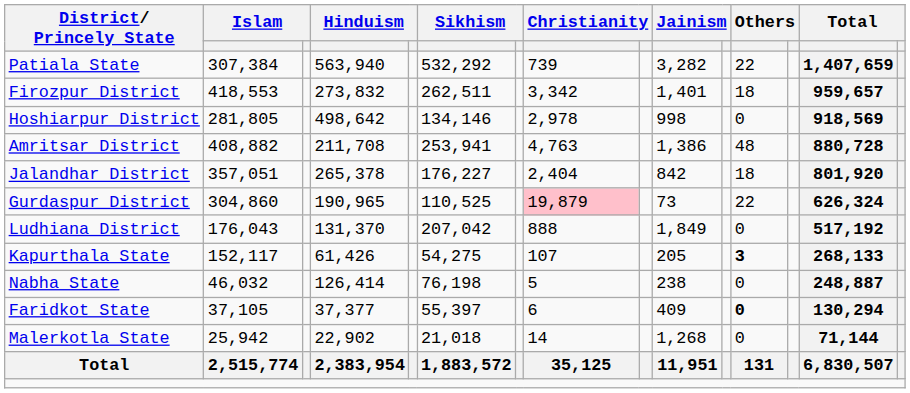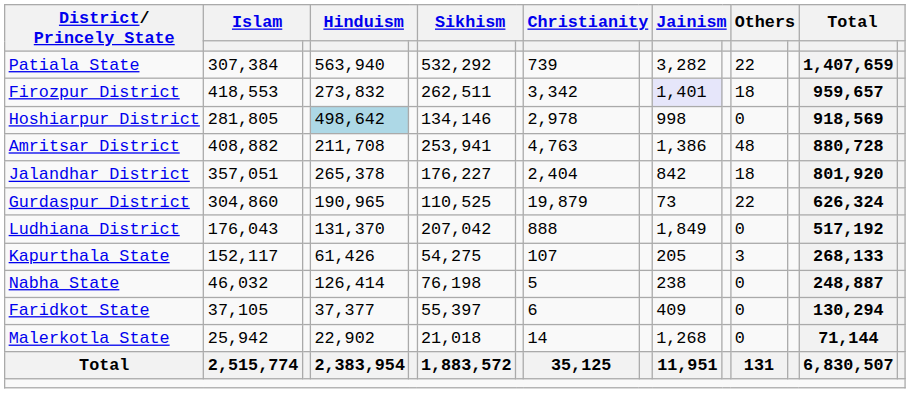(681, 92) no background -> (681, 92) lavender background
(350, 120) no background -> (350, 120) lightblue background
(558, 202) pink background -> (558, 202) no background
(740, 256) bold -> (740, 256) normal
(740, 311) bold -> (740, 311) normal
